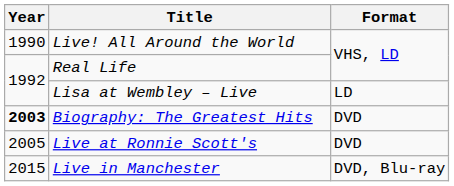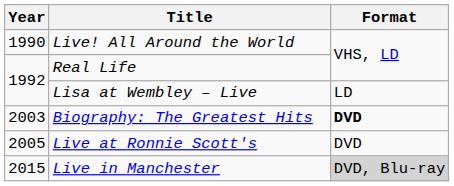(27, 118) bold -> (27, 118) normal
(348, 118) normal -> (348, 118) bold
(390, 168) no background -> (390, 168) lightgrey background
